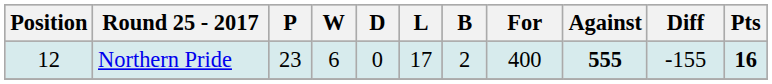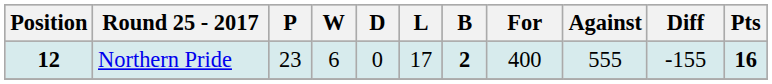(49, 59) normal -> (49, 59) bold
(465, 59) normal -> (465, 59) bold
(605, 59) bold -> (605, 59) normal
